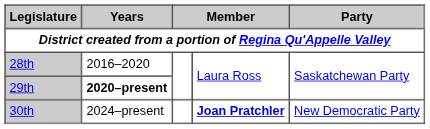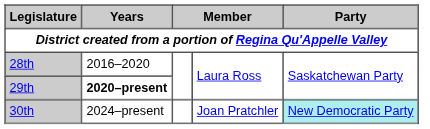(241, 111) bold -> (238, 111) normal
(357, 111) no background -> (351, 111) paleturquoise background
